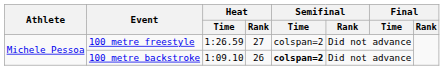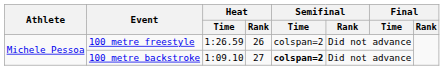(258, 42) 27 -> (258, 42) 26
(258, 57) 26 -> (258, 57) 27
